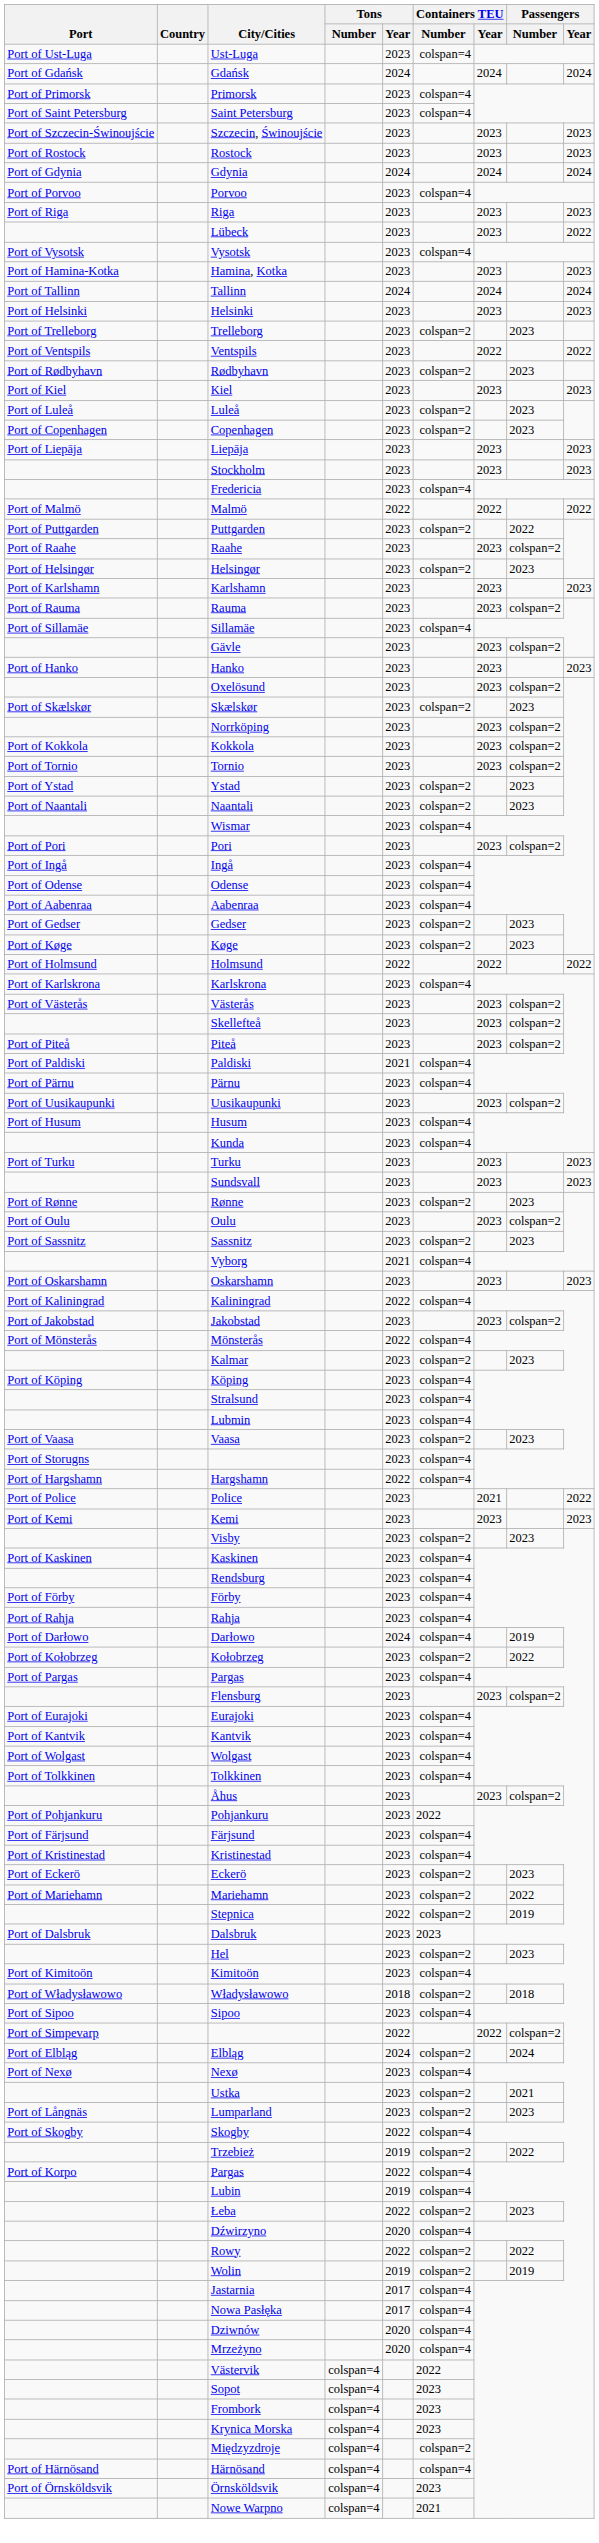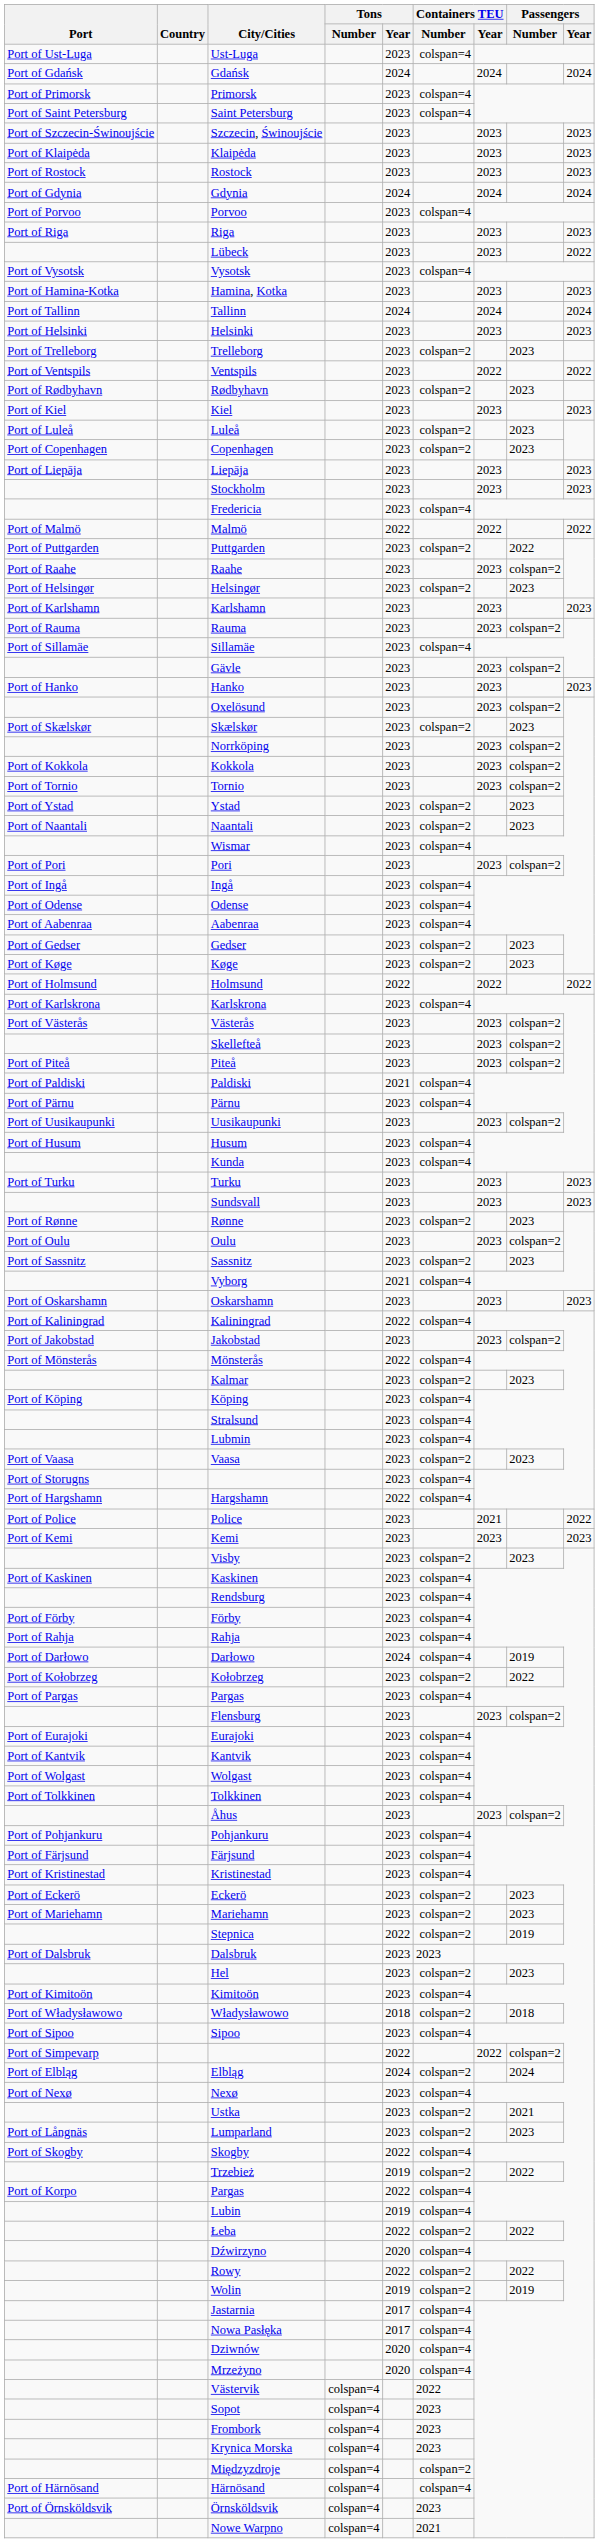+ row: (49, 152)
(429, 1815) 2022 -> (445, 1835) colspan=4
(522, 1894) 2022 -> (522, 1914) 2023
(522, 2211) 2023 -> (522, 2231) 2022
